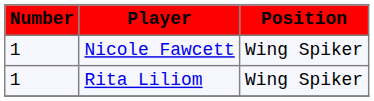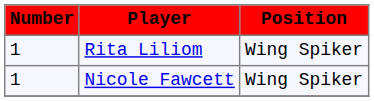rows swapped: (143, 81) <-> (160, 50)
